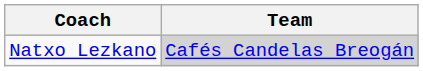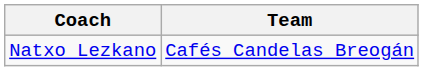(290, 51) lightgrey background -> (290, 51) no background
